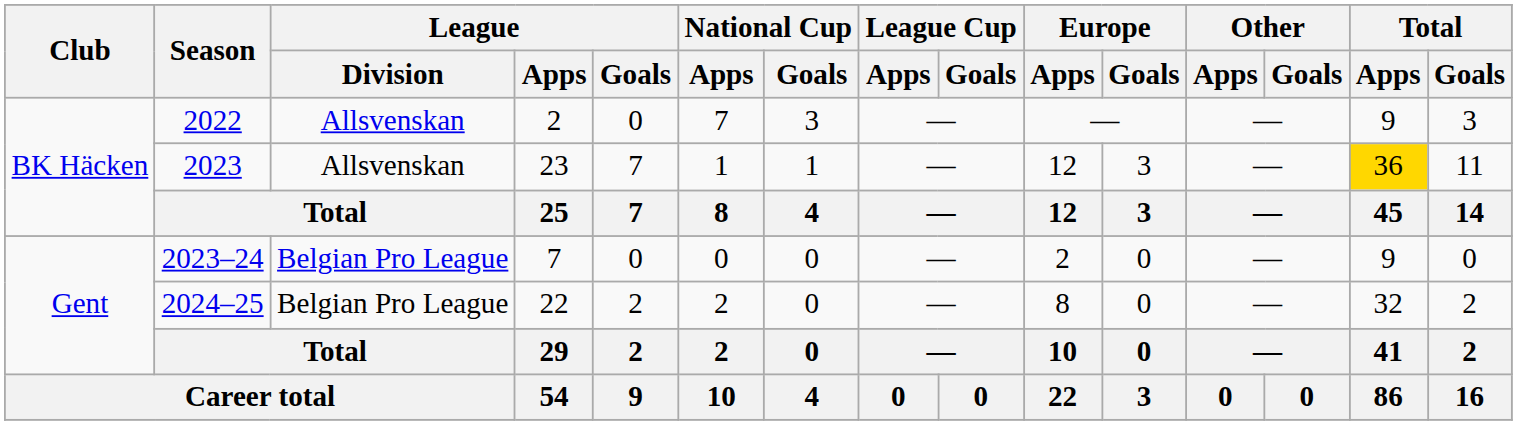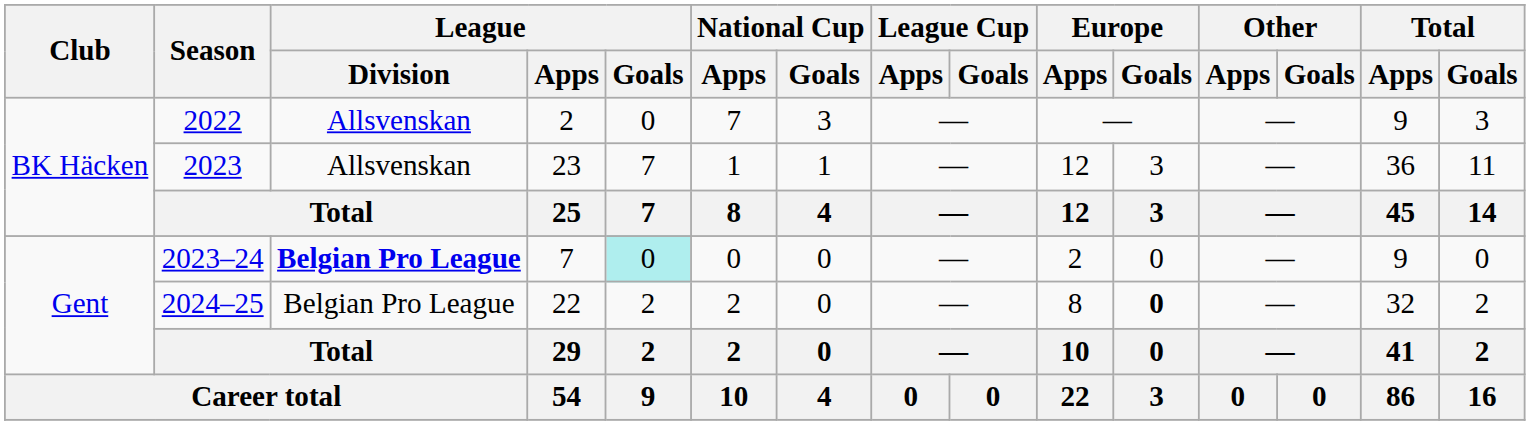(1388, 166) gold background -> (1401, 166) no background
(393, 258) normal -> (399, 258) bold
(636, 258) no background -> (648, 258) paleturquoise background
(1144, 304) normal -> (1156, 304) bold
